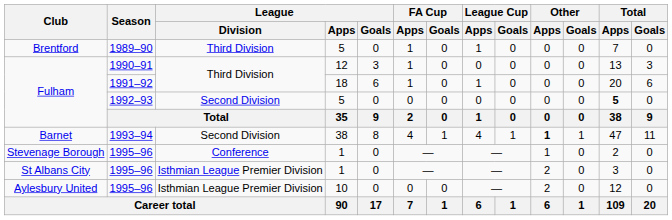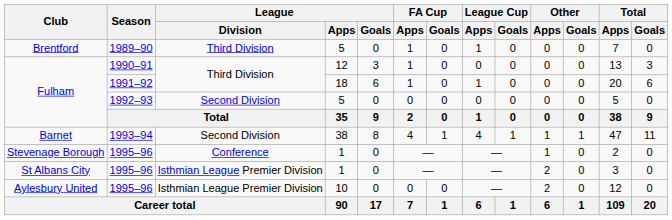(615, 100) bold -> (615, 100) normal
(547, 135) bold -> (547, 135) normal
